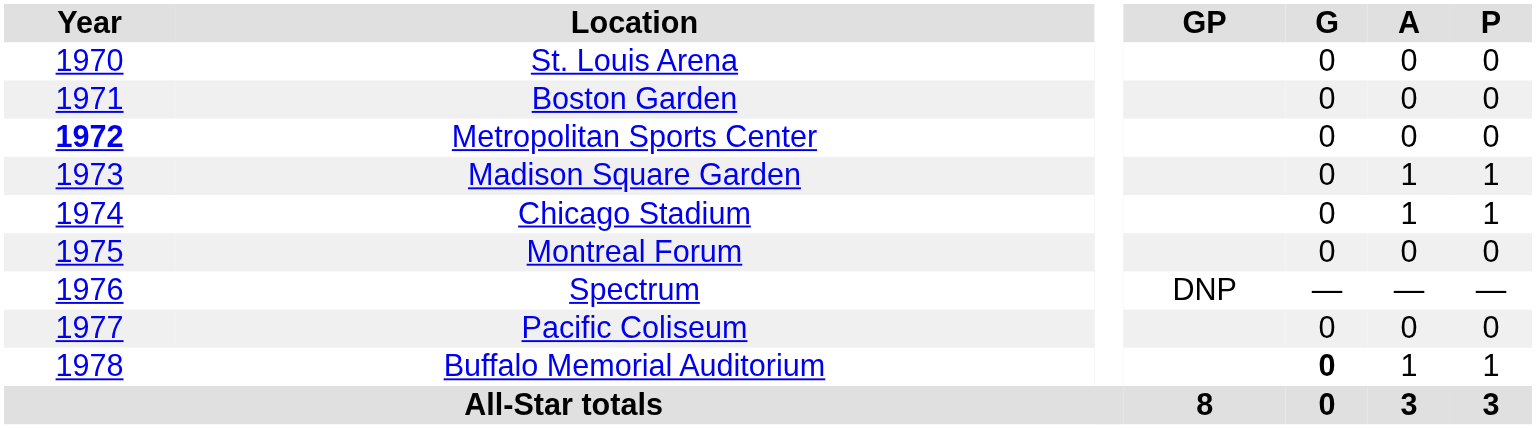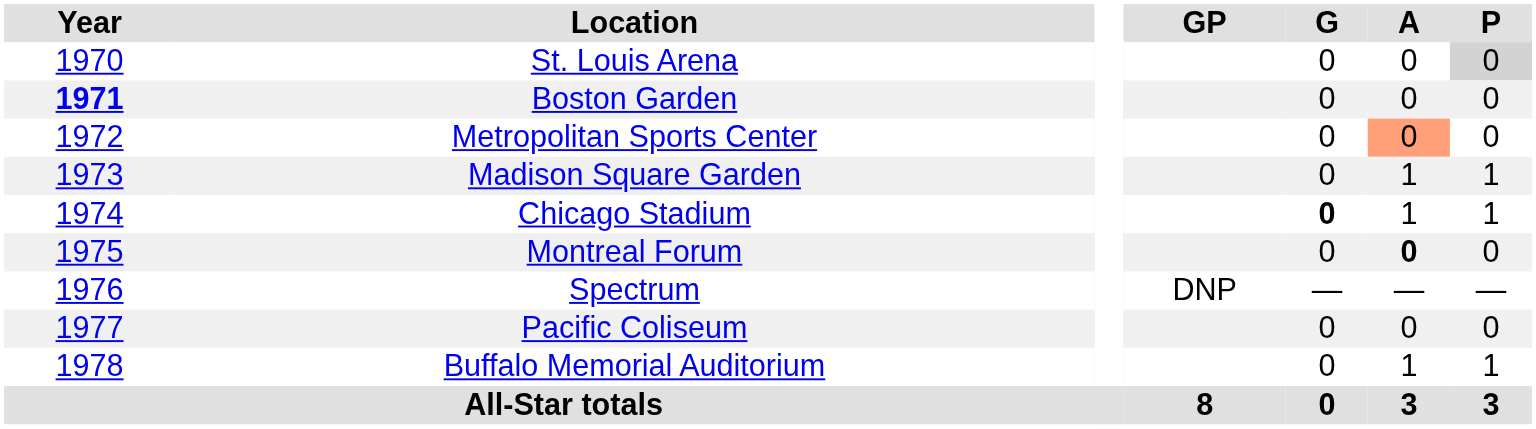(1491, 60) no background -> (1491, 60) lightgrey background
(90, 99) normal -> (90, 99) bold
(90, 137) bold -> (90, 137) normal
(1409, 137) no background -> (1409, 137) lightsalmon background
(1327, 213) normal -> (1327, 213) bold
(1409, 251) normal -> (1409, 251) bold
(1327, 366) bold -> (1327, 366) normal
